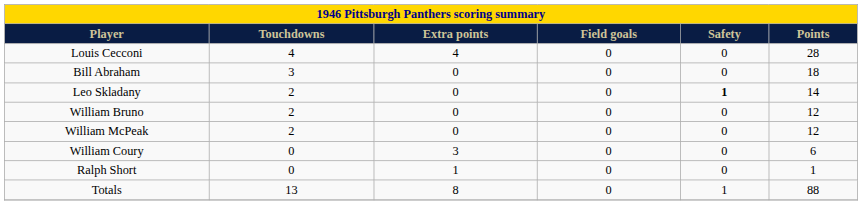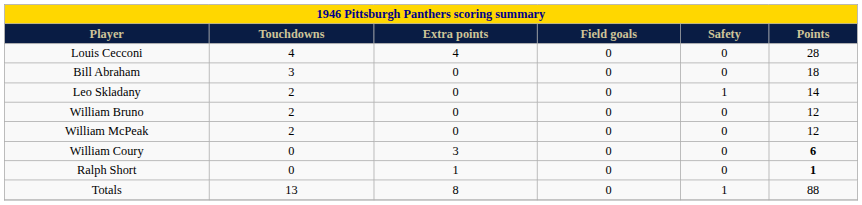(724, 92) bold -> (724, 92) normal
(813, 151) normal -> (813, 151) bold
(813, 170) normal -> (813, 170) bold
